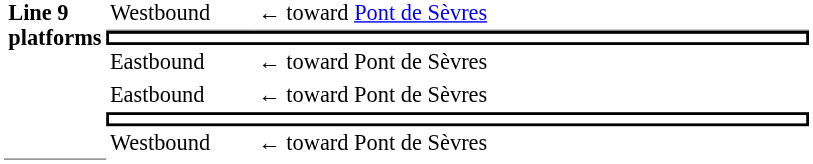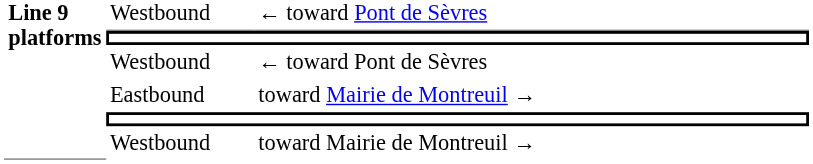(157, 61) Eastbound -> (160, 61) Westbound
(373, 95) ← toward Pont de Sèvres -> (397, 95) toward Mairie de Montreuil →
(373, 142) ← toward Pont de Sèvres -> (397, 142) toward Mairie de Montreuil →
